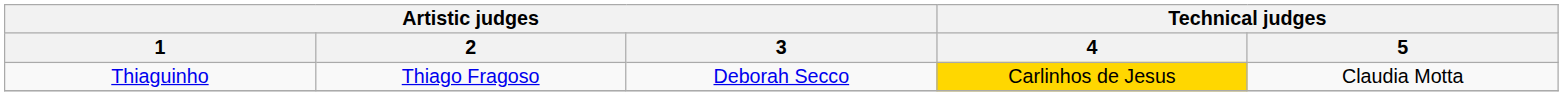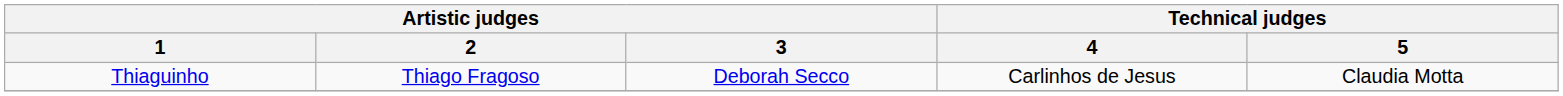(1092, 76) gold background -> (1092, 76) no background
